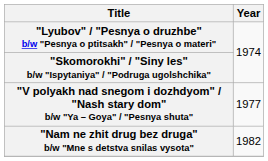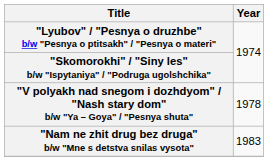(249, 104) 1977 -> (249, 104) 1978
(249, 141) 1982 -> (249, 141) 1983
